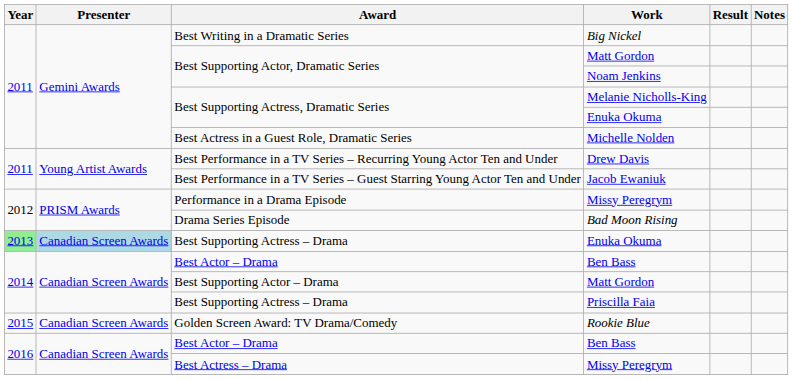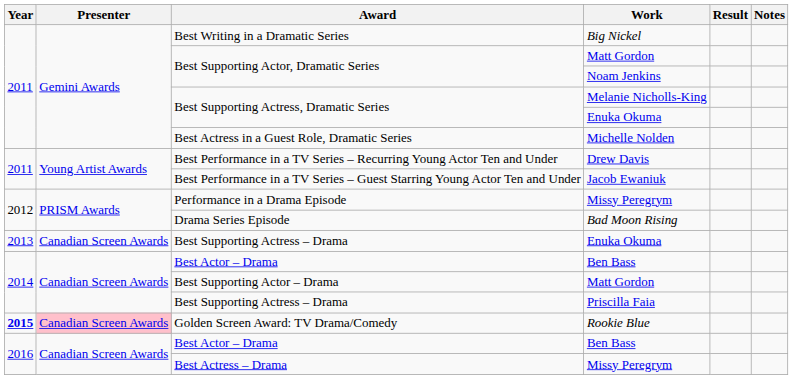(20, 240) lightgreen background -> (20, 240) no background
(104, 240) lightblue background -> (104, 240) no background
(20, 323) normal -> (20, 323) bold
(104, 323) no background -> (104, 323) pink background
